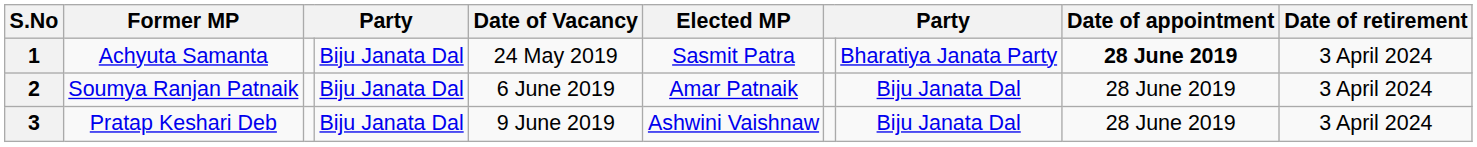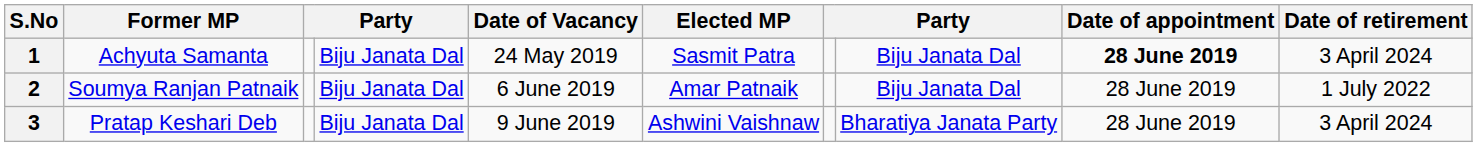(949, 55) Bharatiya Janata Party -> (949, 55) Biju Janata Dal
(1376, 89) 3 April 2024 -> (1376, 89) 1 July 2022
(949, 123) Biju Janata Dal -> (949, 123) Bharatiya Janata Party
